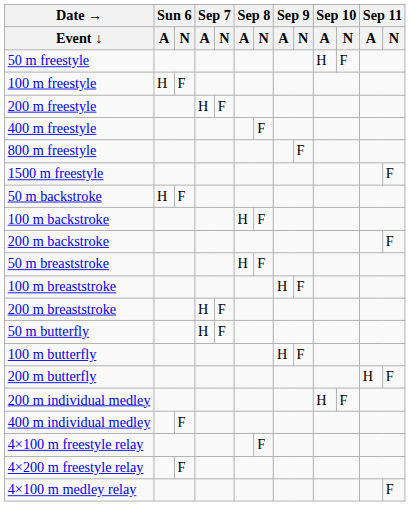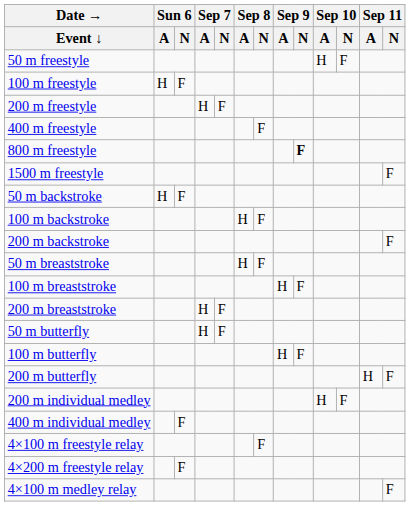(301, 151) normal -> (301, 151) bold
